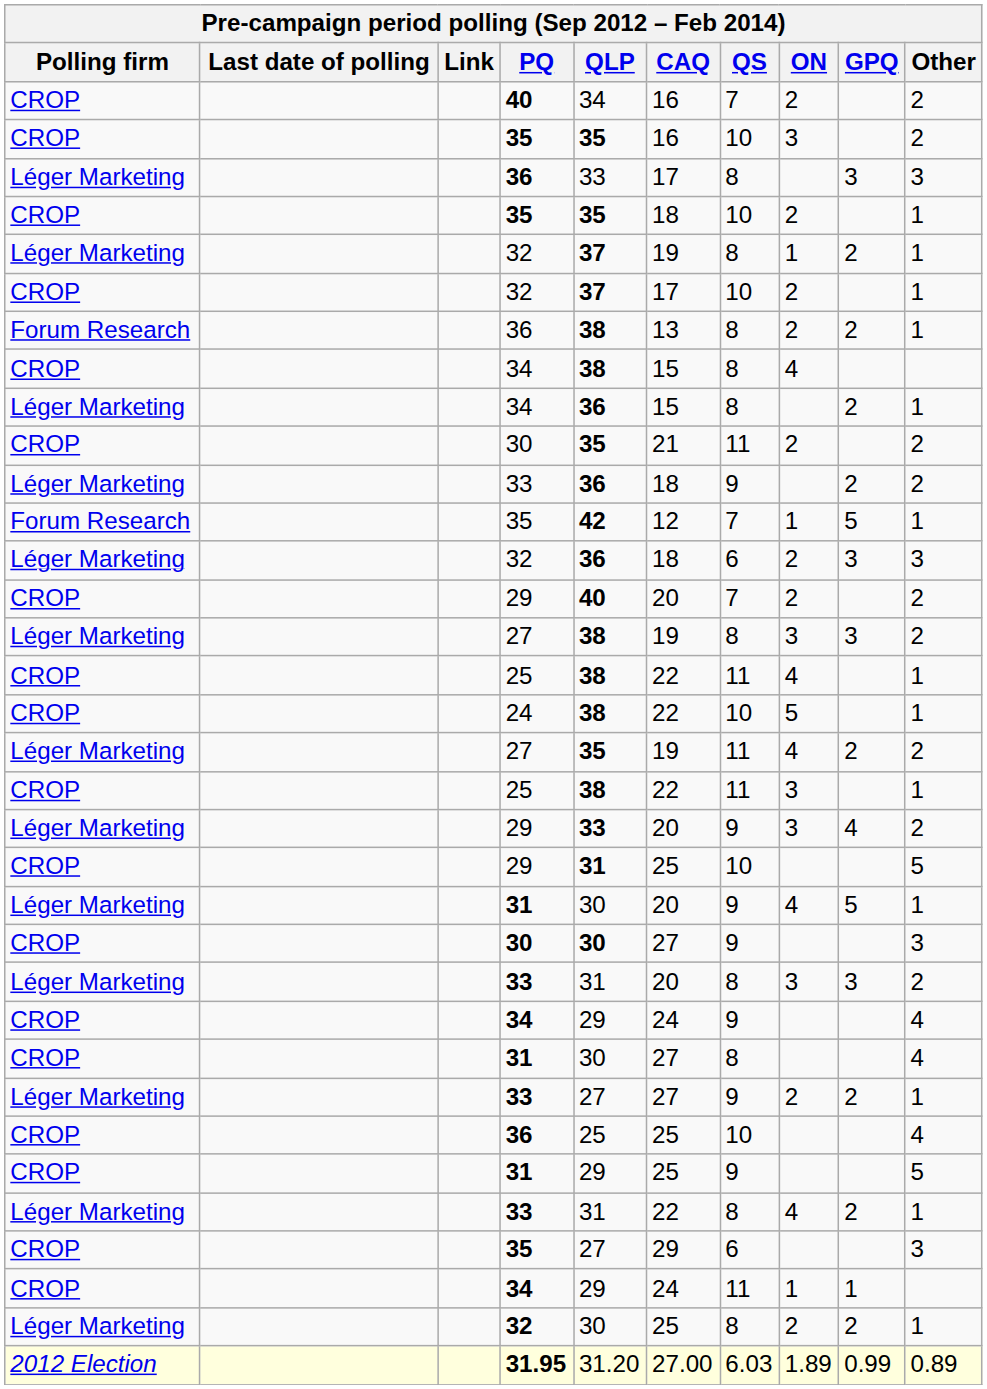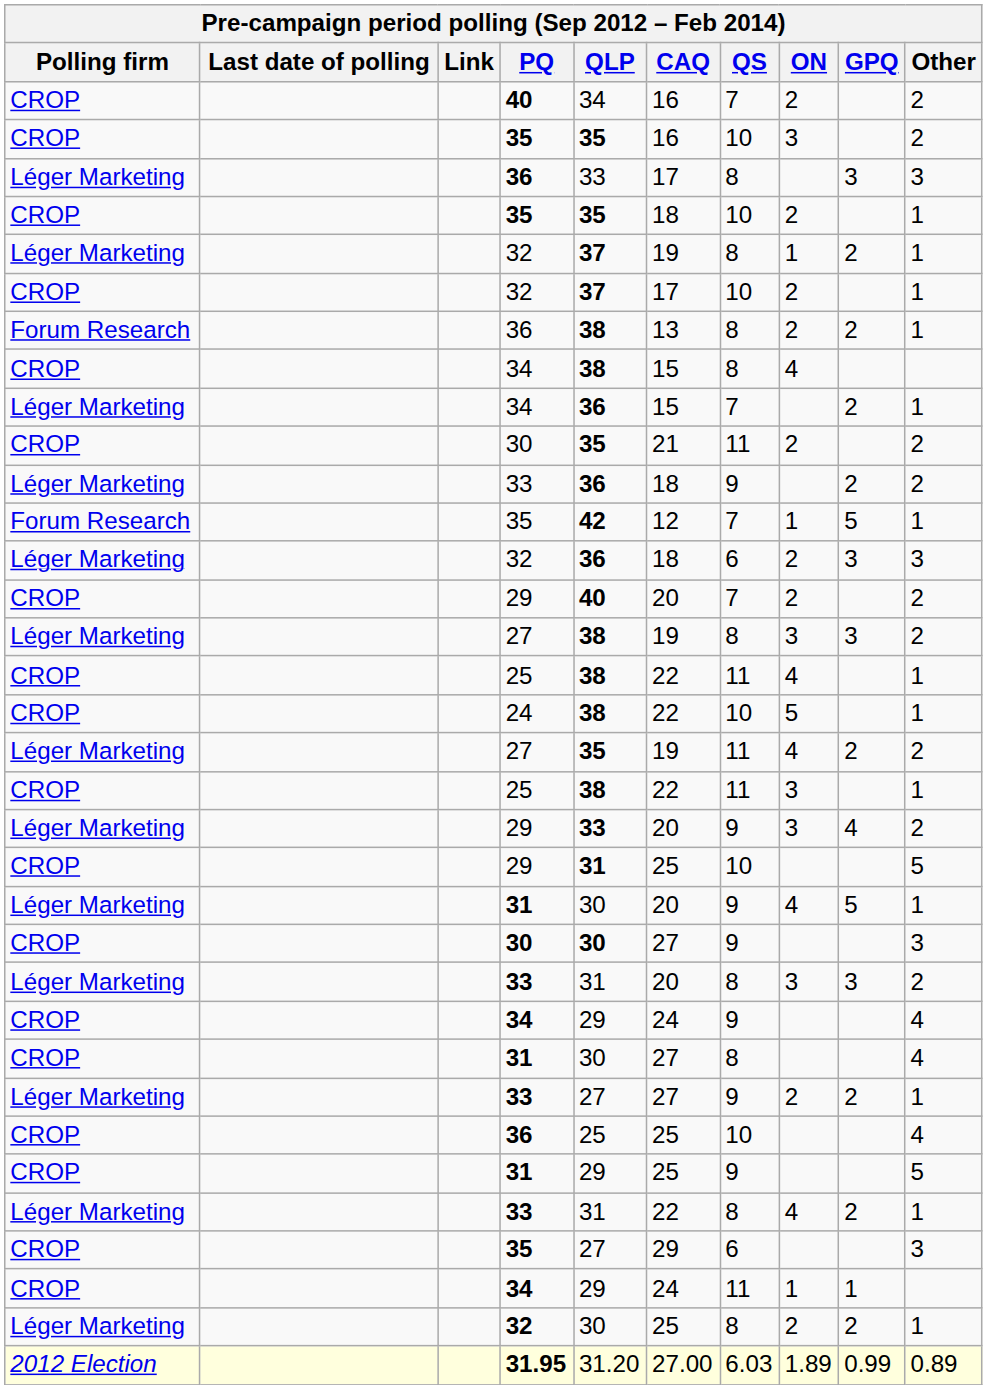(732, 406) 8 -> (732, 406) 7
